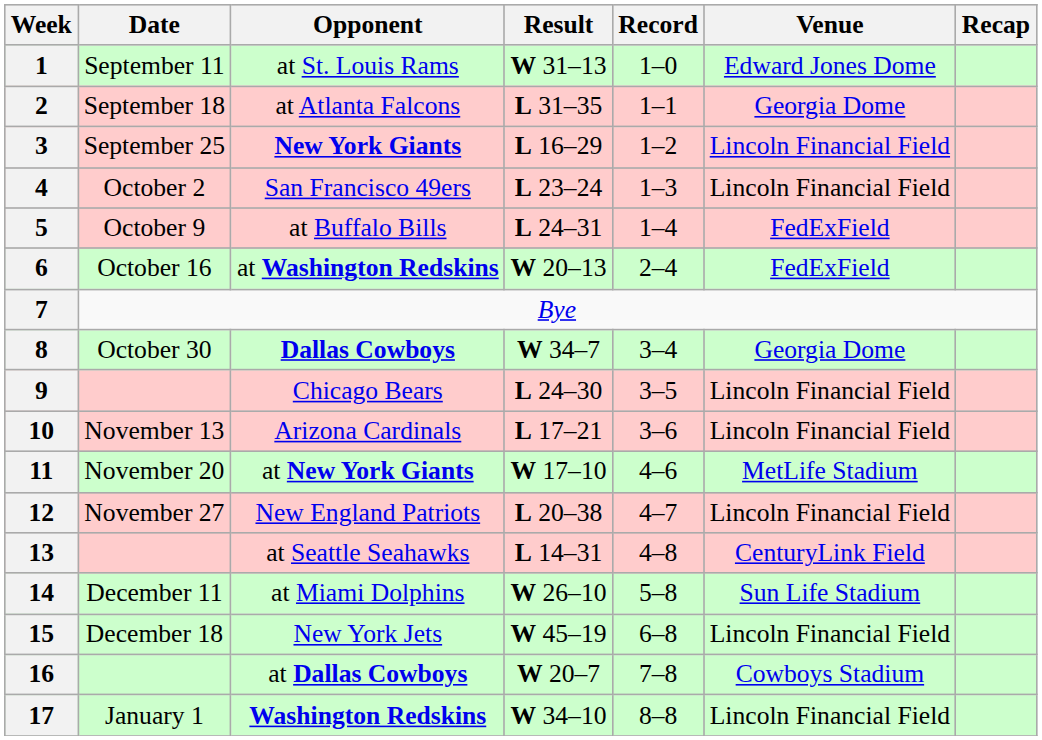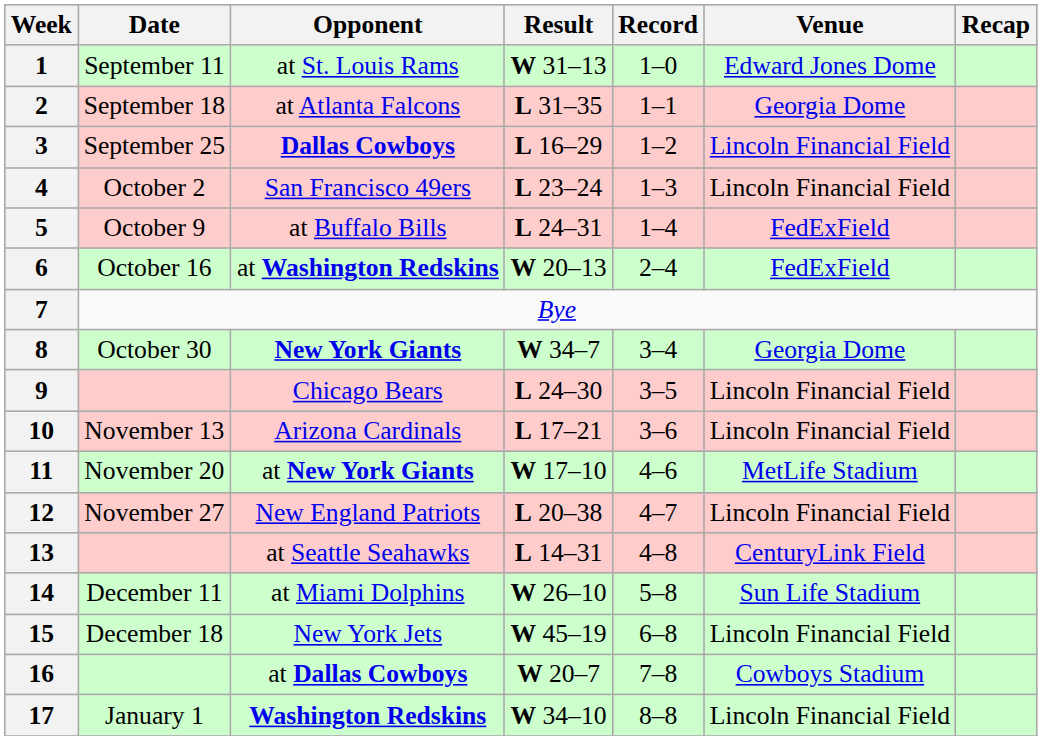(368, 146) New York Giants -> (368, 146) Dallas Cowboys
(368, 349) Dallas Cowboys -> (368, 349) New York Giants
